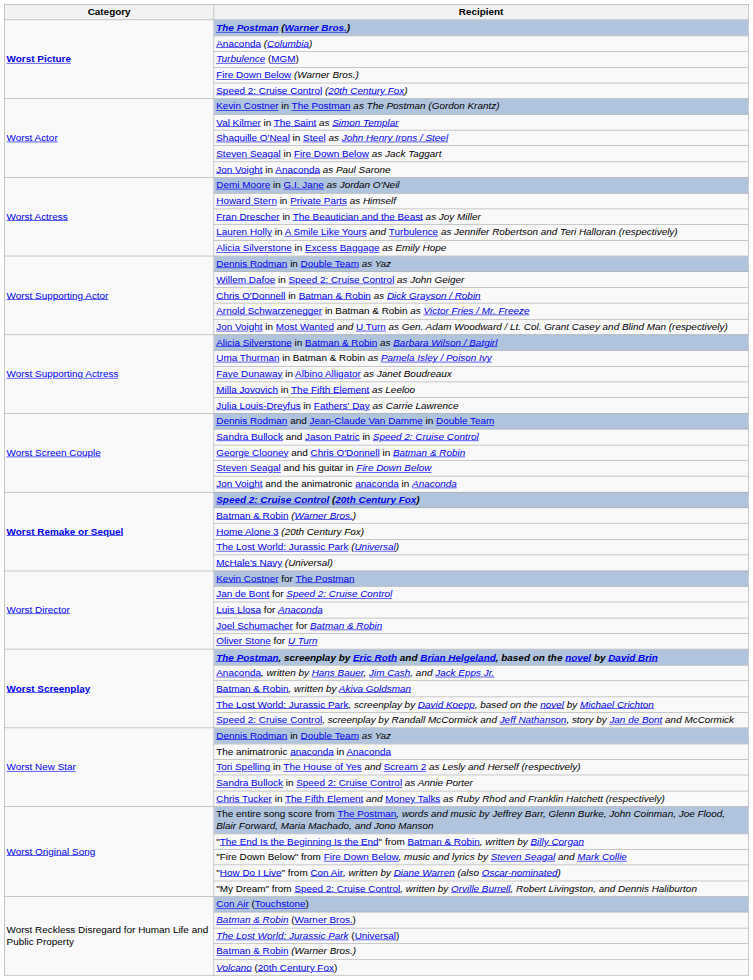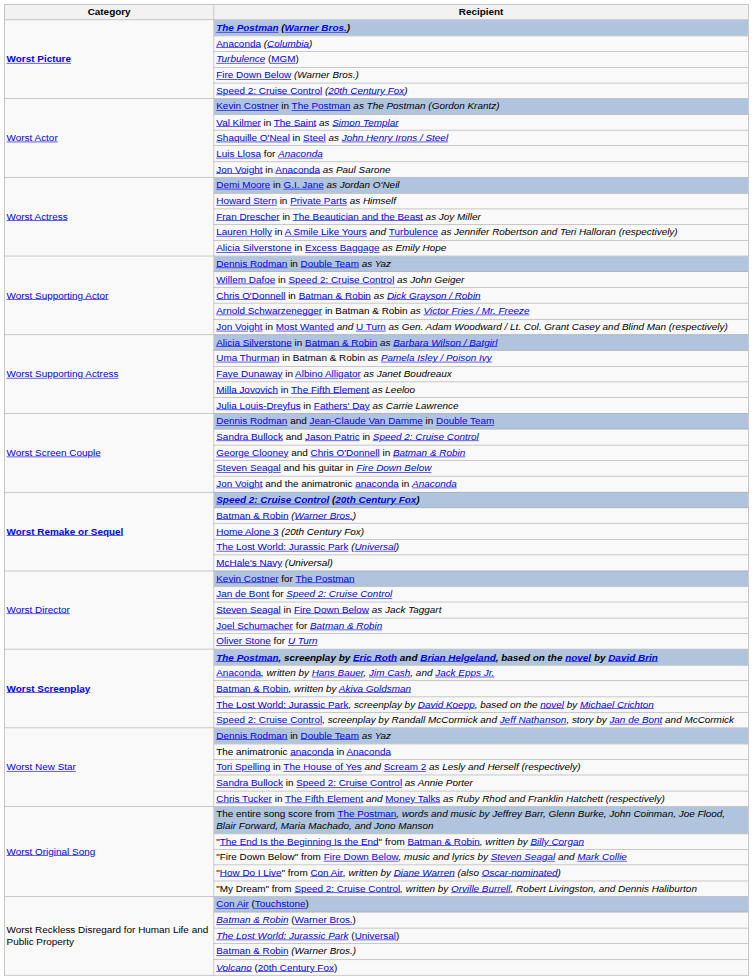(329, 153) Steven Seagal in Fire Down Below as Jack Taggart -> (269, 153) Luis Llosa for Anaconda
(269, 610) Luis Llosa for Anaconda -> (329, 610) Steven Seagal in Fire Down Below as Jack Taggart
